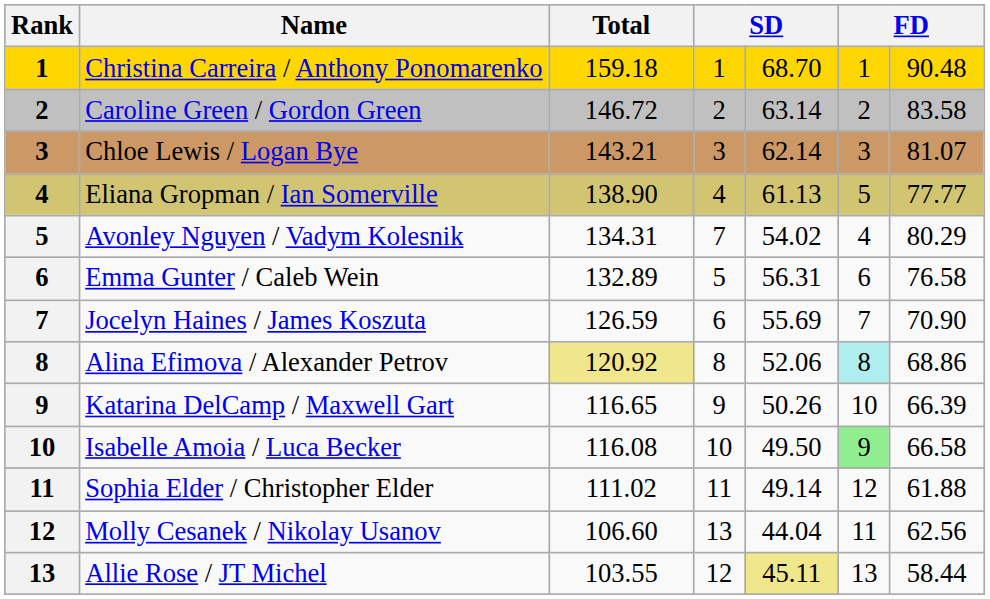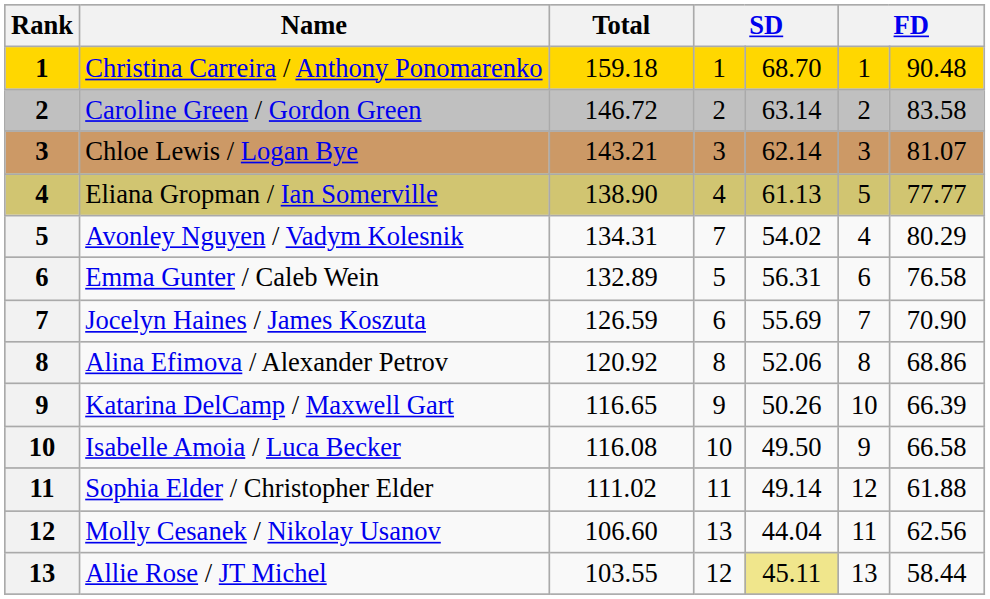(621, 362) khaki background -> (621, 362) no background
(864, 362) paleturquoise background -> (864, 362) no background
(864, 446) lightgreen background -> (864, 446) no background
